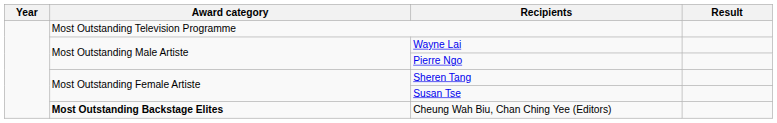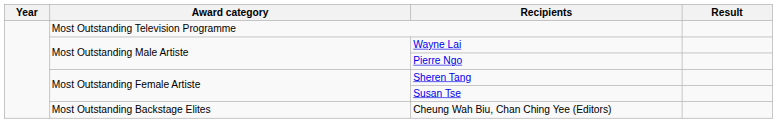(137, 110) bold -> (131, 110) normal
